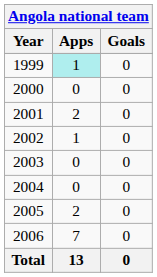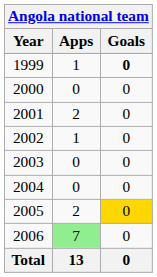(76, 65) paleturquoise background -> (76, 65) no background
(126, 65) normal -> (126, 65) bold
(126, 211) no background -> (126, 211) gold background
(76, 235) no background -> (76, 235) lightgreen background
